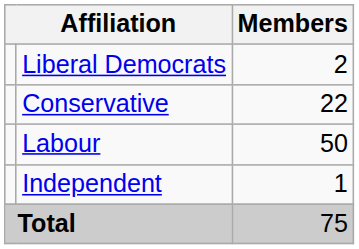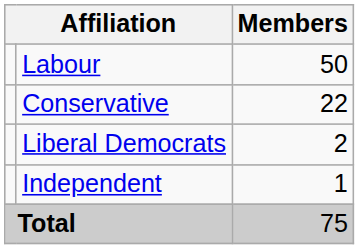rows swapped: (61, 143) <-> (124, 64)
